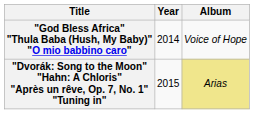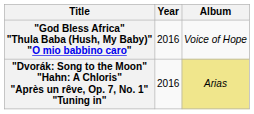(168, 39) 2014 -> (168, 39) 2016
(168, 84) 2015 -> (168, 84) 2016
